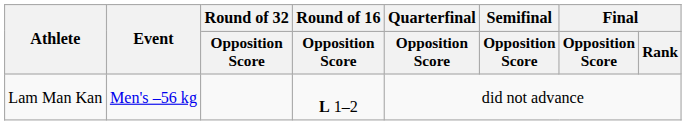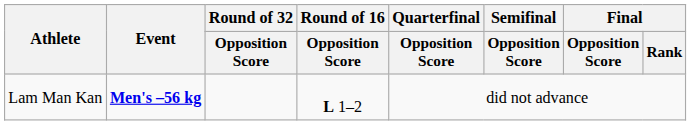(153, 97) normal -> (156, 97) bold
